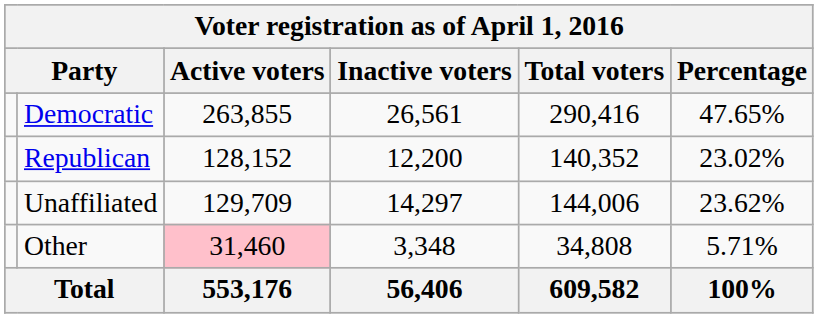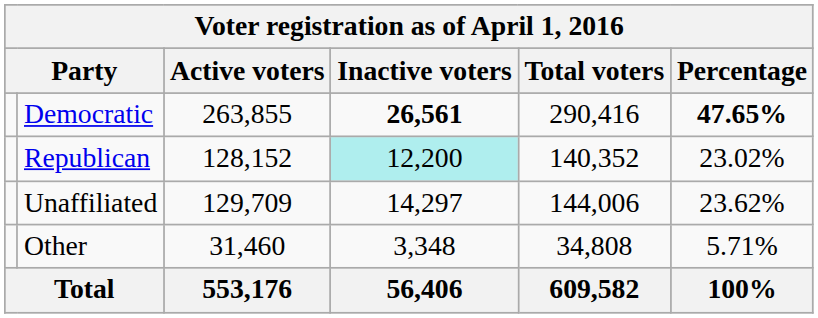(424, 114) normal -> (424, 114) bold
(742, 114) normal -> (742, 114) bold
(424, 158) no background -> (424, 158) paleturquoise background
(247, 245) pink background -> (247, 245) no background
